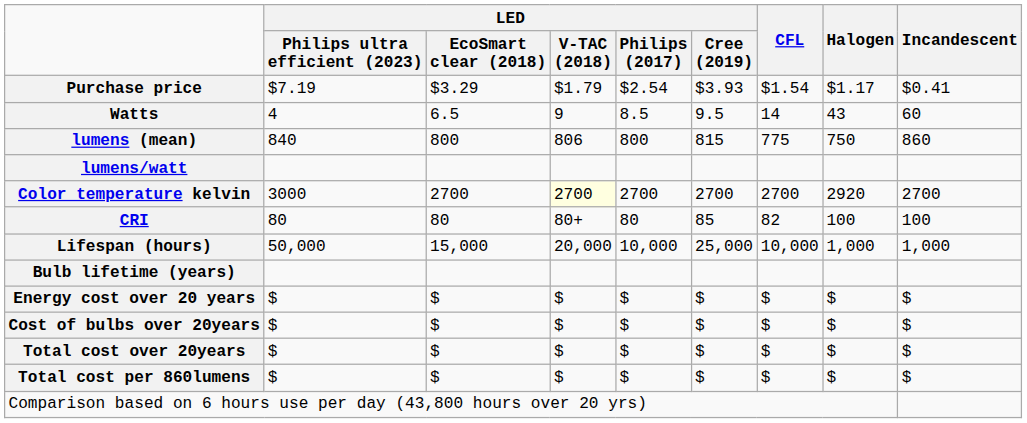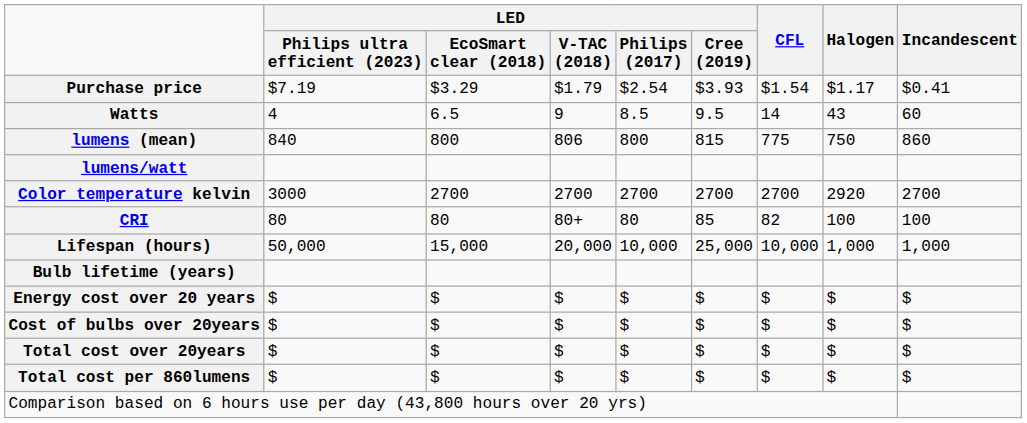(573, 194) lightyellow background -> (573, 194) no background
